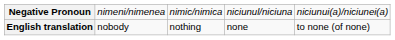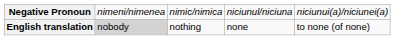(113, 27) no background -> (113, 27) lightgrey background
